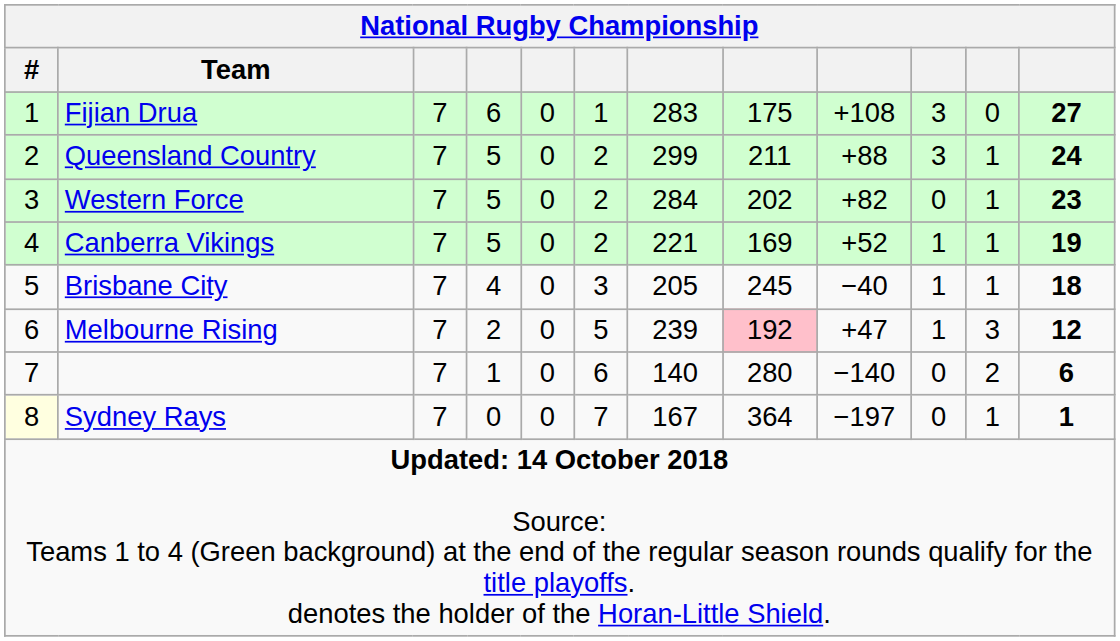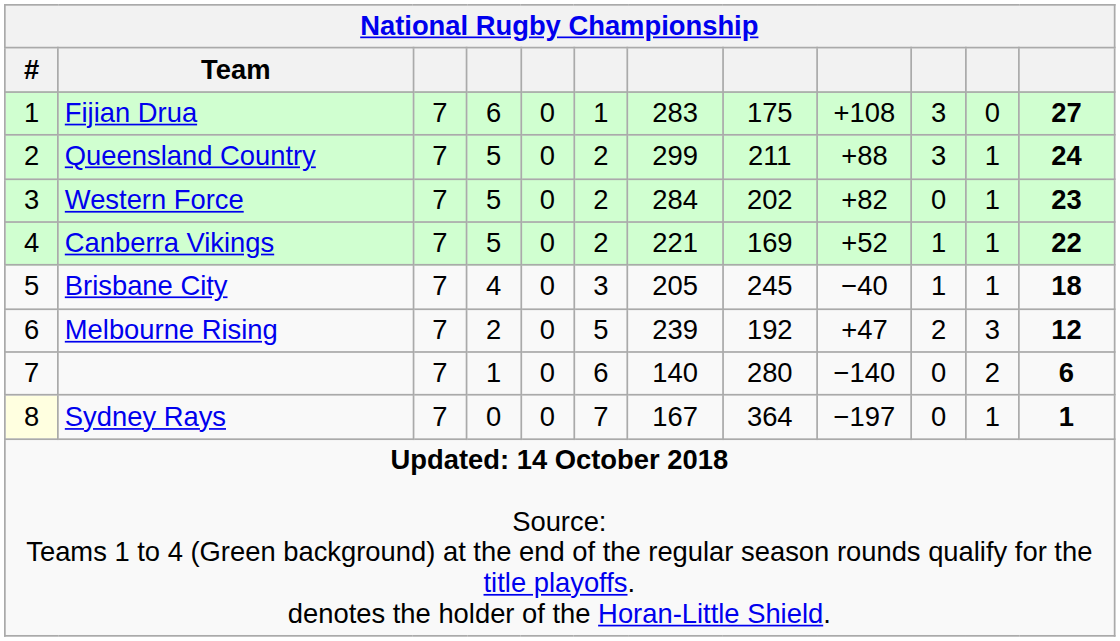(1066, 243) 19 -> (1066, 243) 22
(770, 329) pink background -> (770, 329) no background
(939, 329) 1 -> (939, 329) 2
